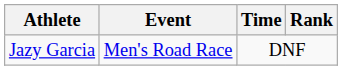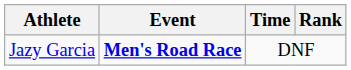(168, 50) normal -> (173, 50) bold
